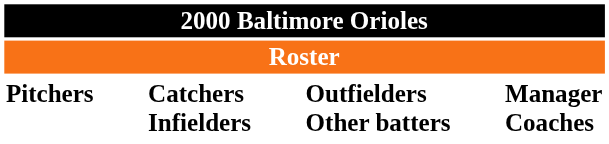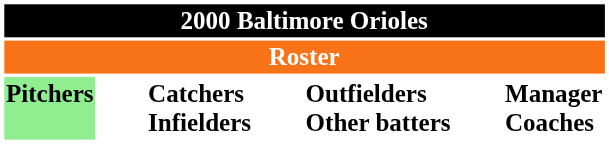(50, 93) no background -> (50, 93) lightgreen background
